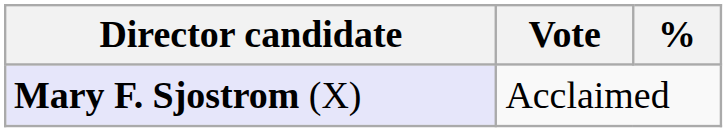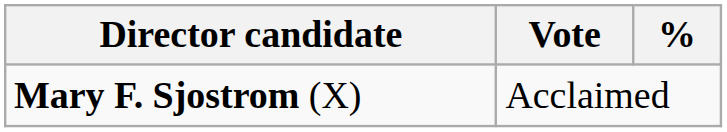(188, 94) lavender background -> (188, 94) no background
